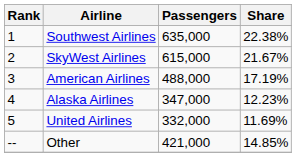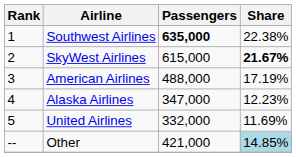(186, 36) normal -> (186, 36) bold
(266, 58) normal -> (266, 58) bold
(266, 142) no background -> (266, 142) lightblue background
